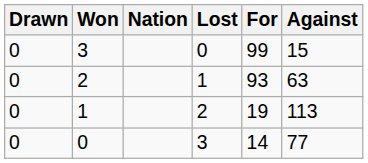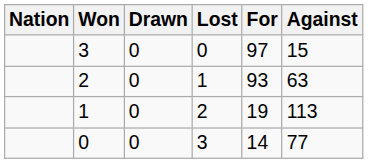columns swapped: (158, 19) <-> (39, 19)
(257, 50) 99 -> (257, 50) 97
